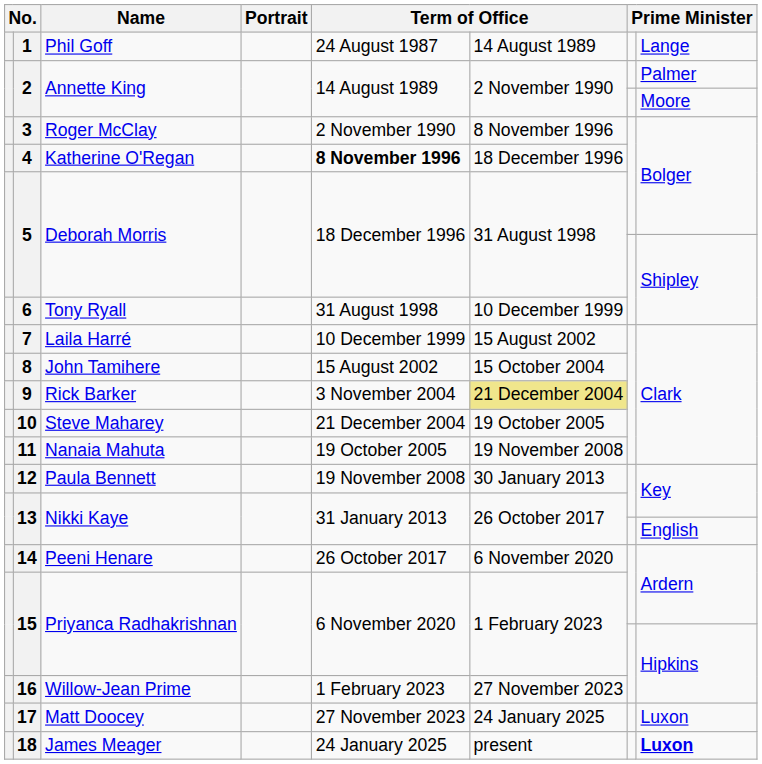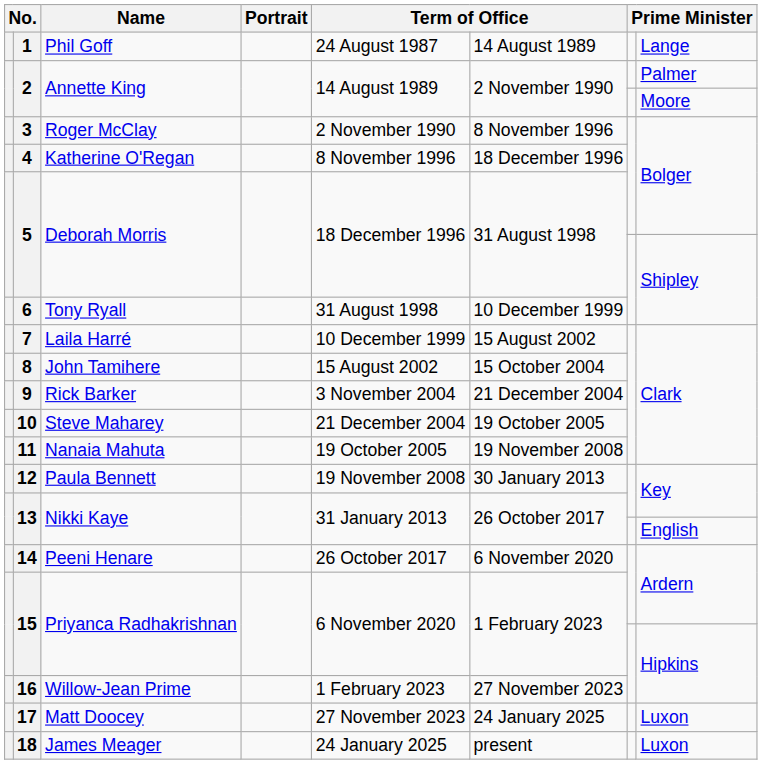(388, 158) bold -> (386, 158) normal
(548, 394) khaki background -> (548, 394) no background
(667, 745) bold -> (664, 745) normal
